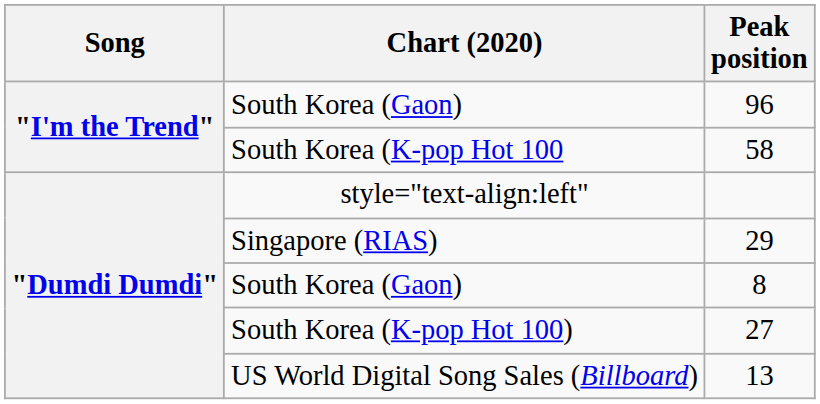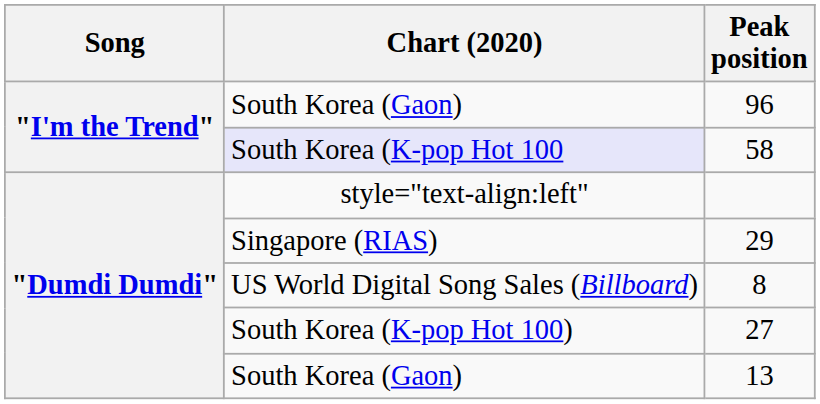(397, 149) no background -> (397, 149) lavender background
(347, 284) South Korea (Gaon) -> (465, 284) US World Digital Song Sales (Billboard)
(465, 375) US World Digital Song Sales (Billboard) -> (347, 375) South Korea (Gaon)
